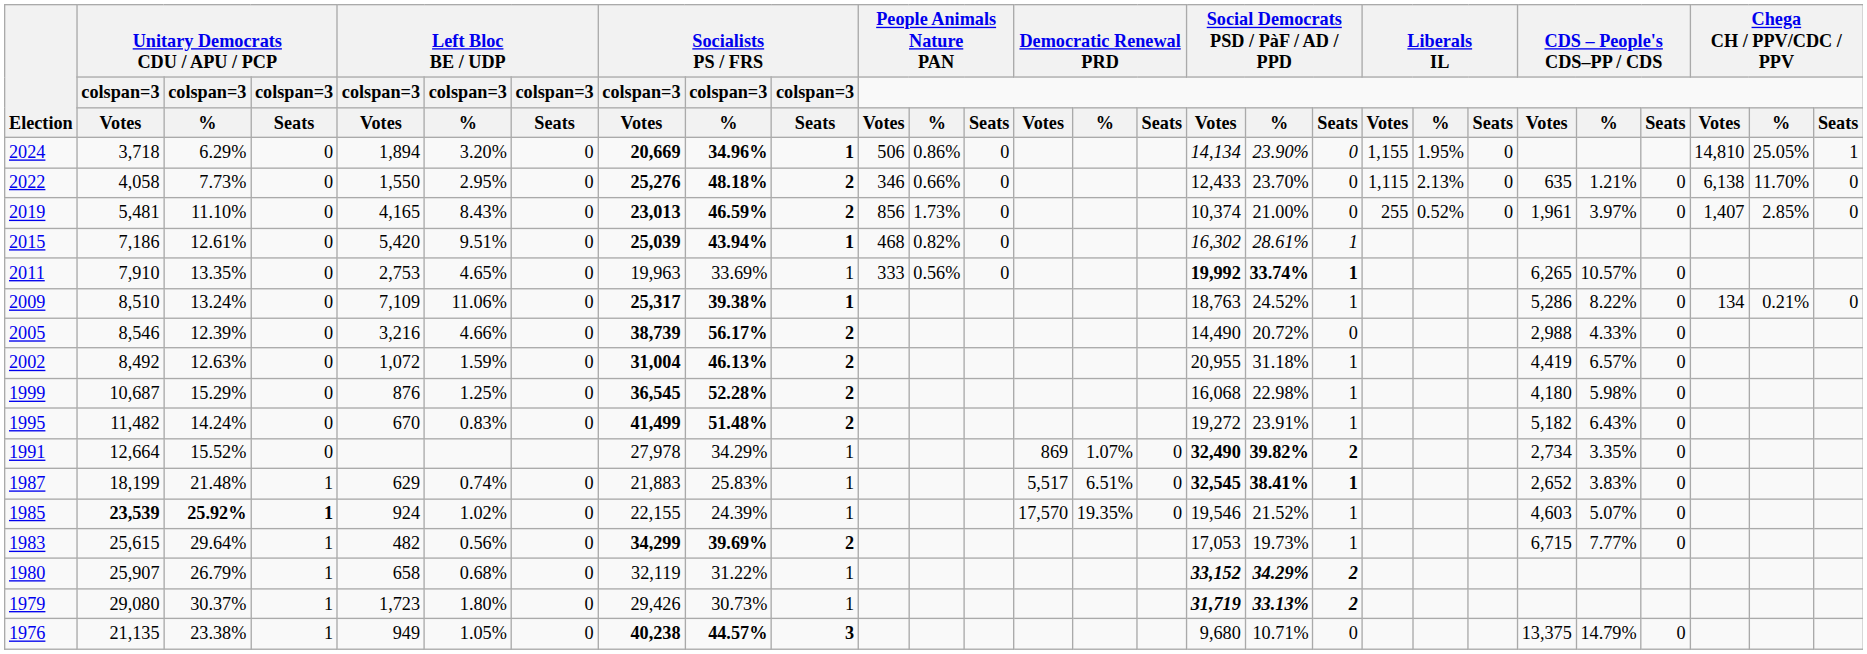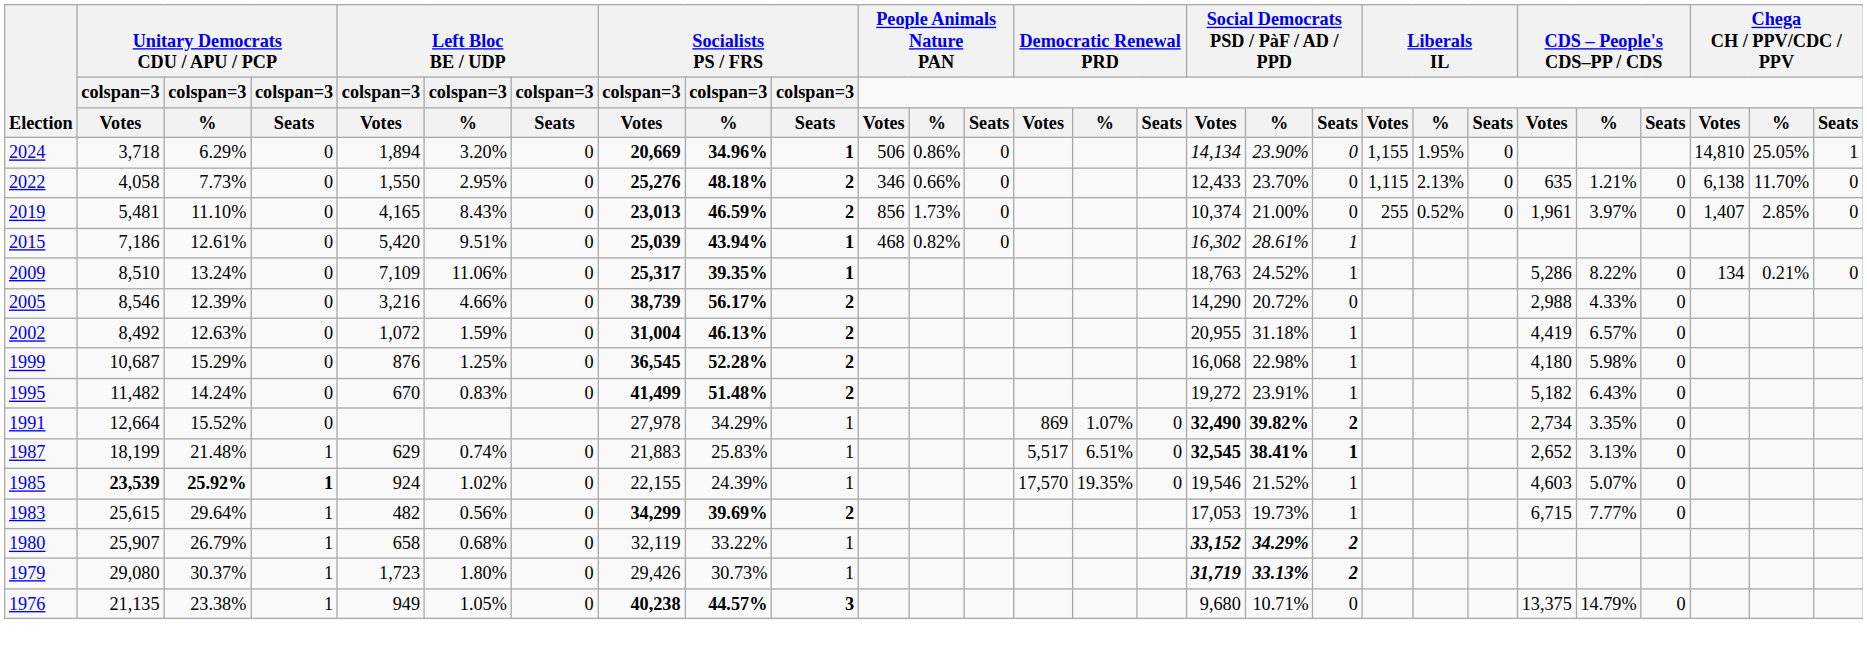- row: (27, 272)
(738, 302) 39.38% -> (738, 272) 39.35%
(1216, 332) 14,490 -> (1216, 302) 14,290
(1613, 482) 3.83% -> (1613, 452) 3.13%
(739, 573) 31.22% -> (739, 543) 33.22%
